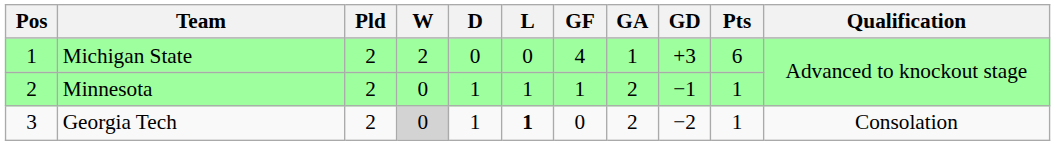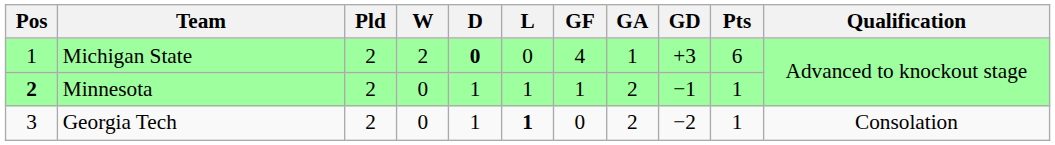(475, 55) normal -> (475, 55) bold
(32, 88) normal -> (32, 88) bold
(423, 122) lightgrey background -> (423, 122) no background
